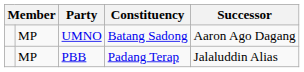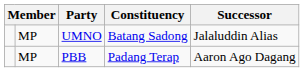(245, 35) Aaron Ago Dagang -> (236, 35) Jalaluddin Alias
(236, 56) Jalaluddin Alias -> (245, 56) Aaron Ago Dagang
